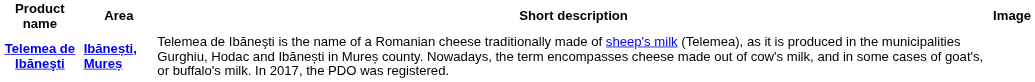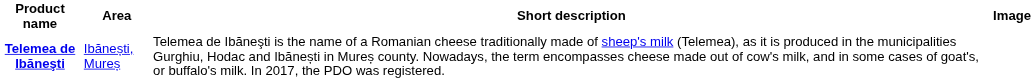(110, 56) bold -> (109, 56) normal
